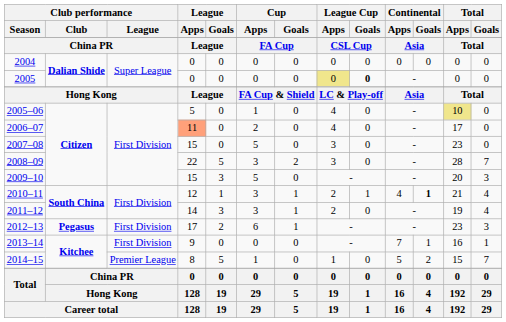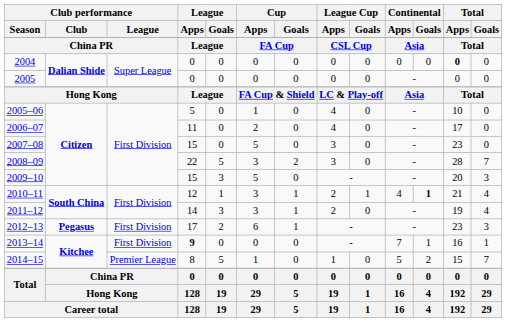(457, 62) normal -> (457, 62) bold
(333, 78) khaki background -> (333, 78) no background
(367, 78) bold -> (367, 78) normal
(457, 111) khaki background -> (457, 111) no background
(192, 128) lightsalmon background -> (192, 128) no background
(192, 243) normal -> (192, 243) bold
